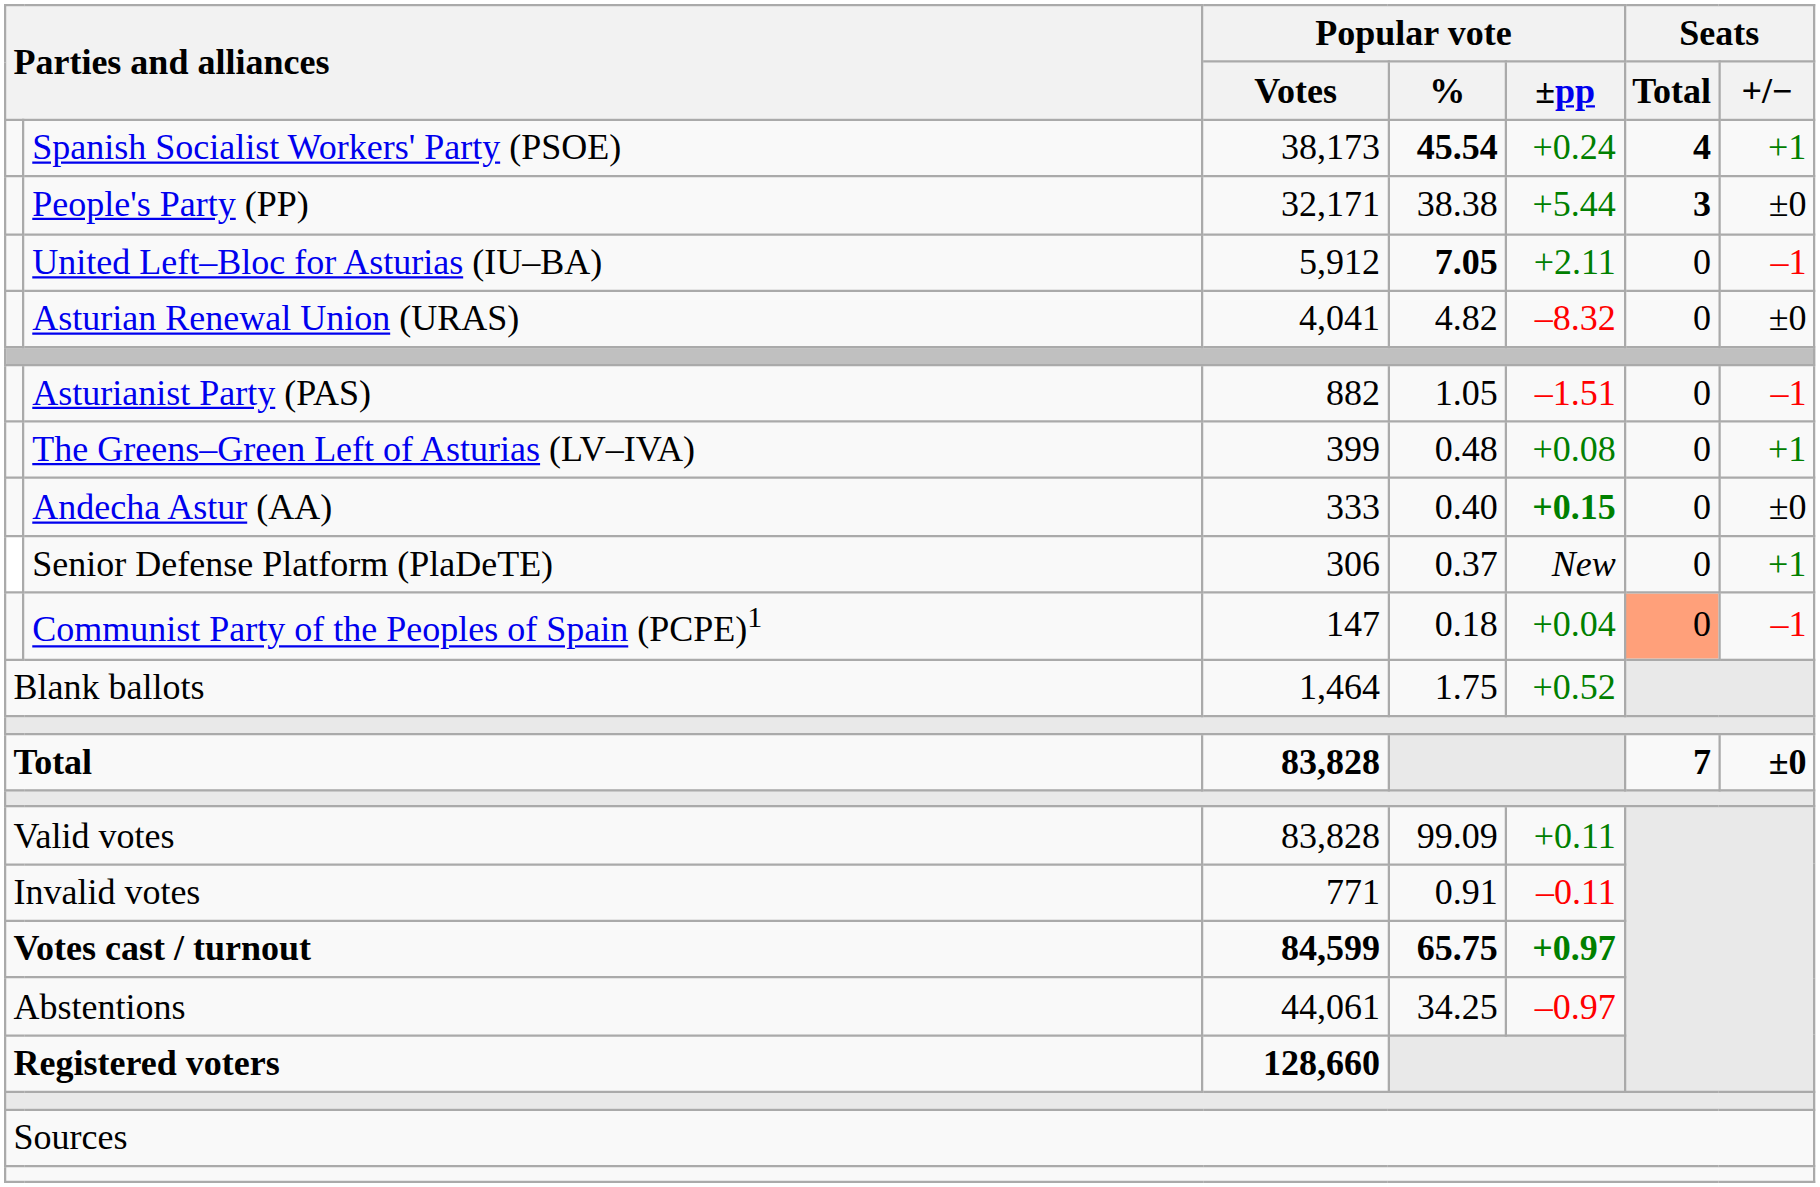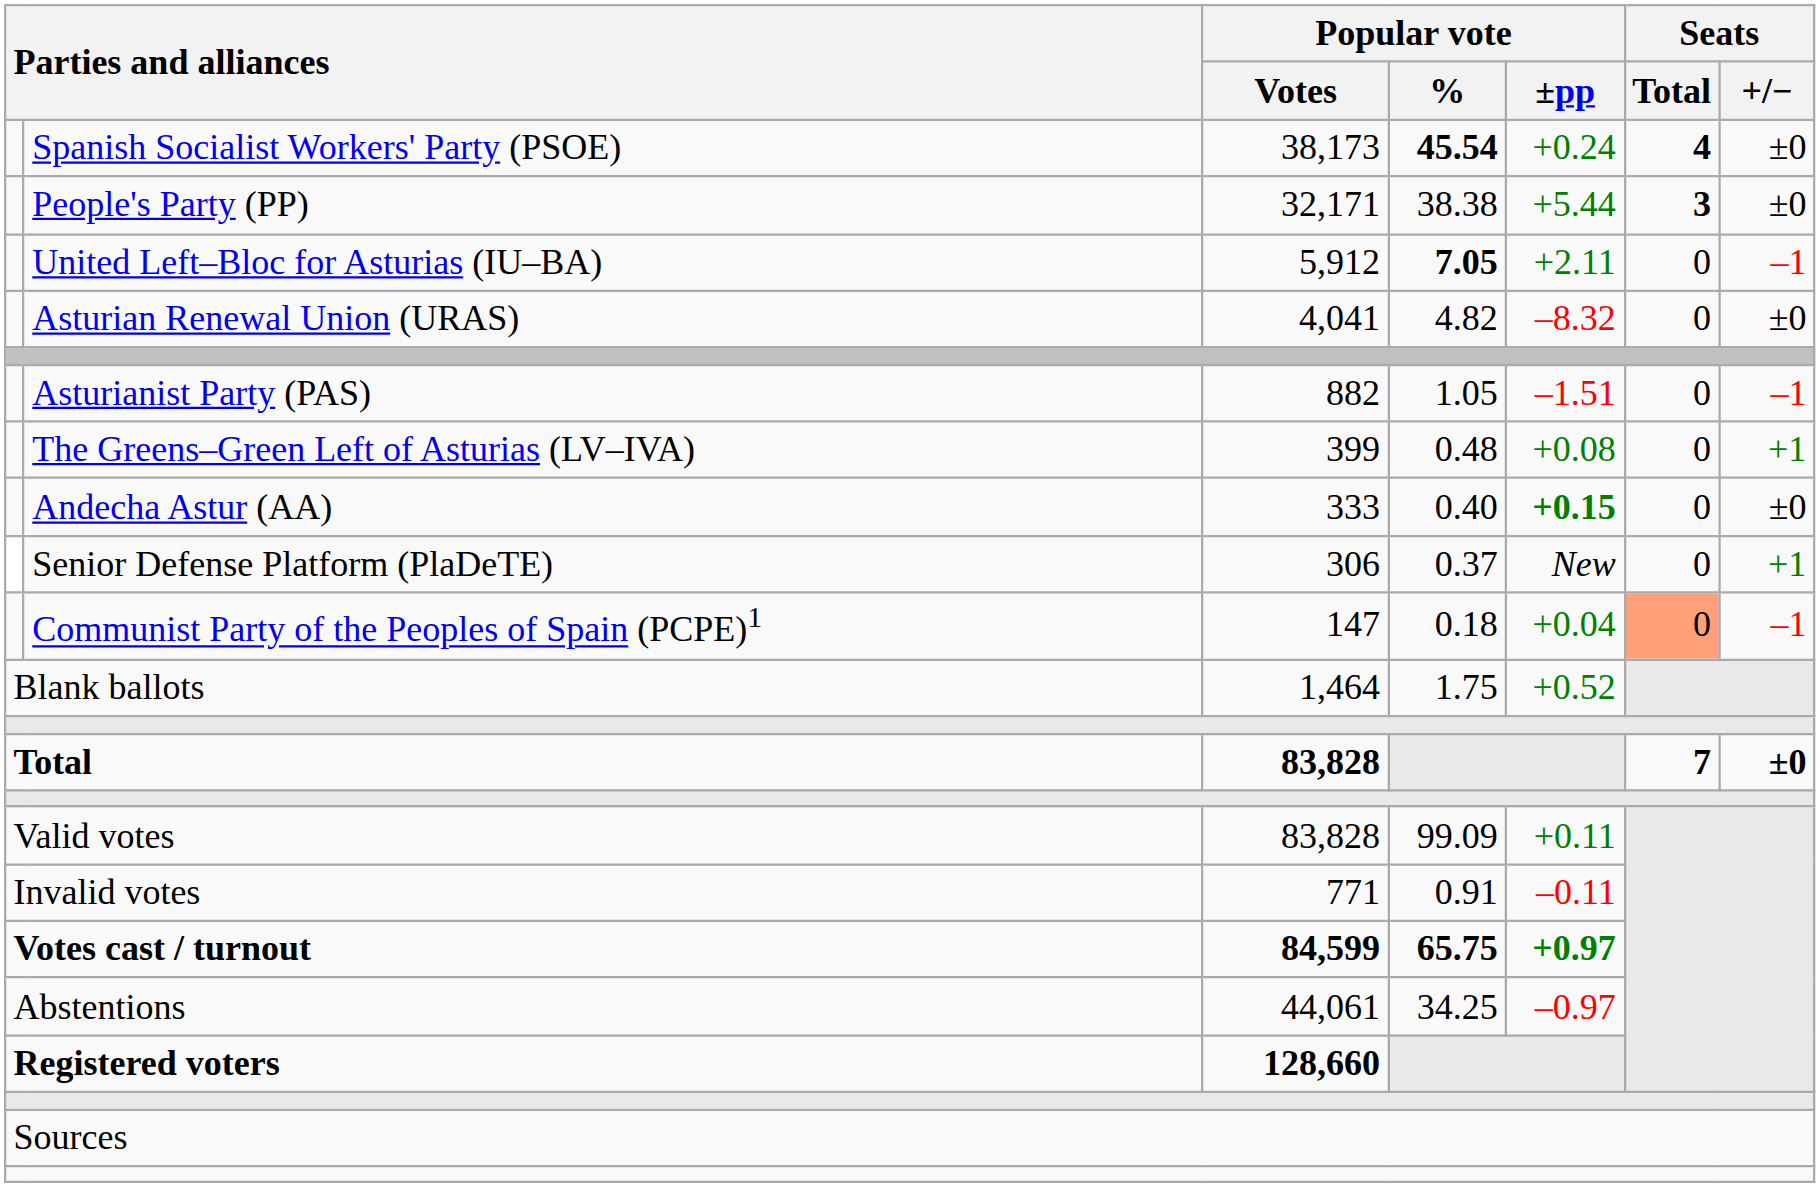(1787, 147) +1 -> (1788, 147) ±0
